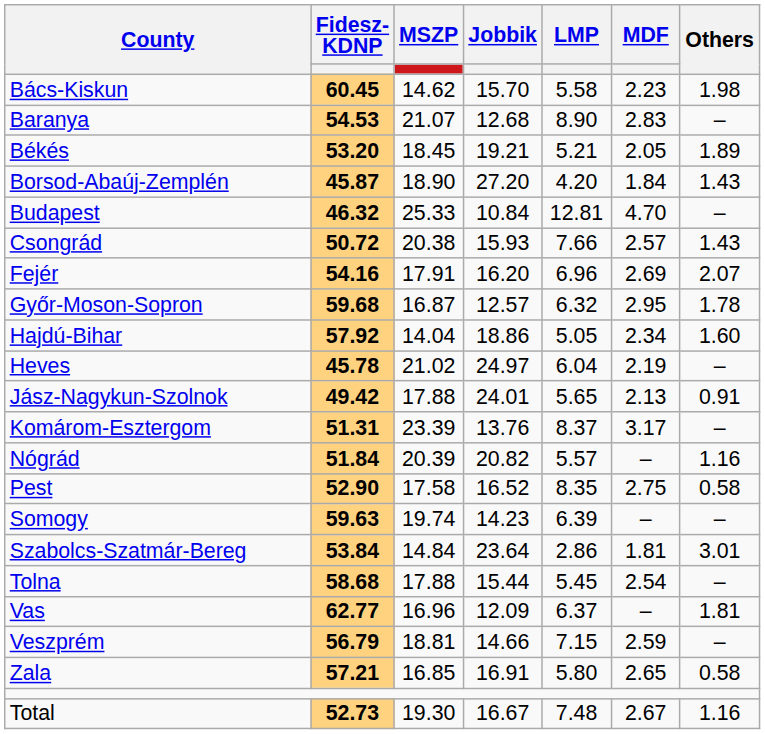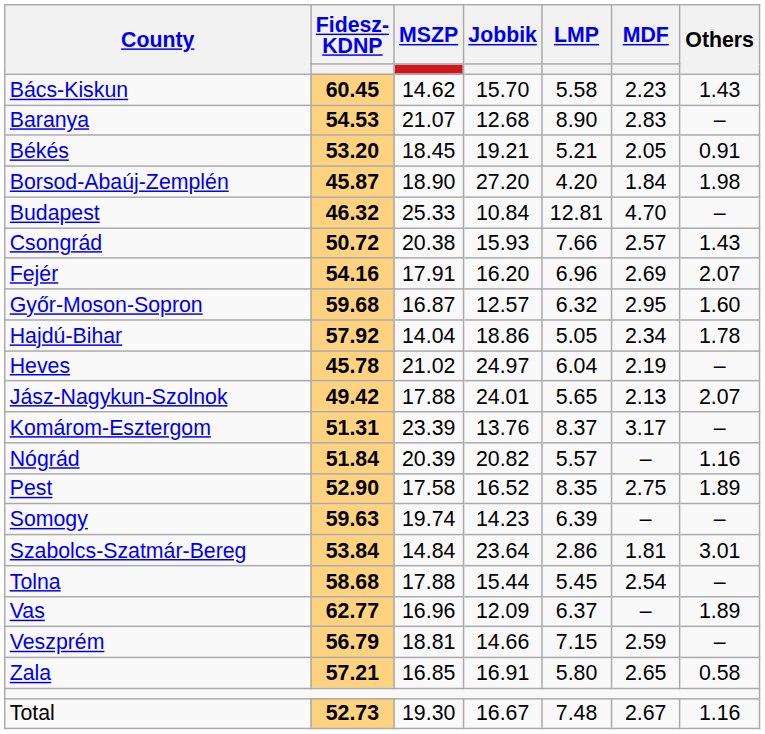(720, 90) 1.98 -> (720, 90) 1.43
(720, 151) 1.89 -> (720, 151) 0.91
(720, 182) 1.43 -> (720, 182) 1.98
(720, 305) 1.78 -> (720, 305) 1.60
(720, 335) 1.60 -> (720, 335) 1.78
(720, 397) 0.91 -> (720, 397) 2.07
(720, 489) 0.58 -> (720, 489) 1.89
(720, 612) 1.81 -> (720, 612) 1.89
